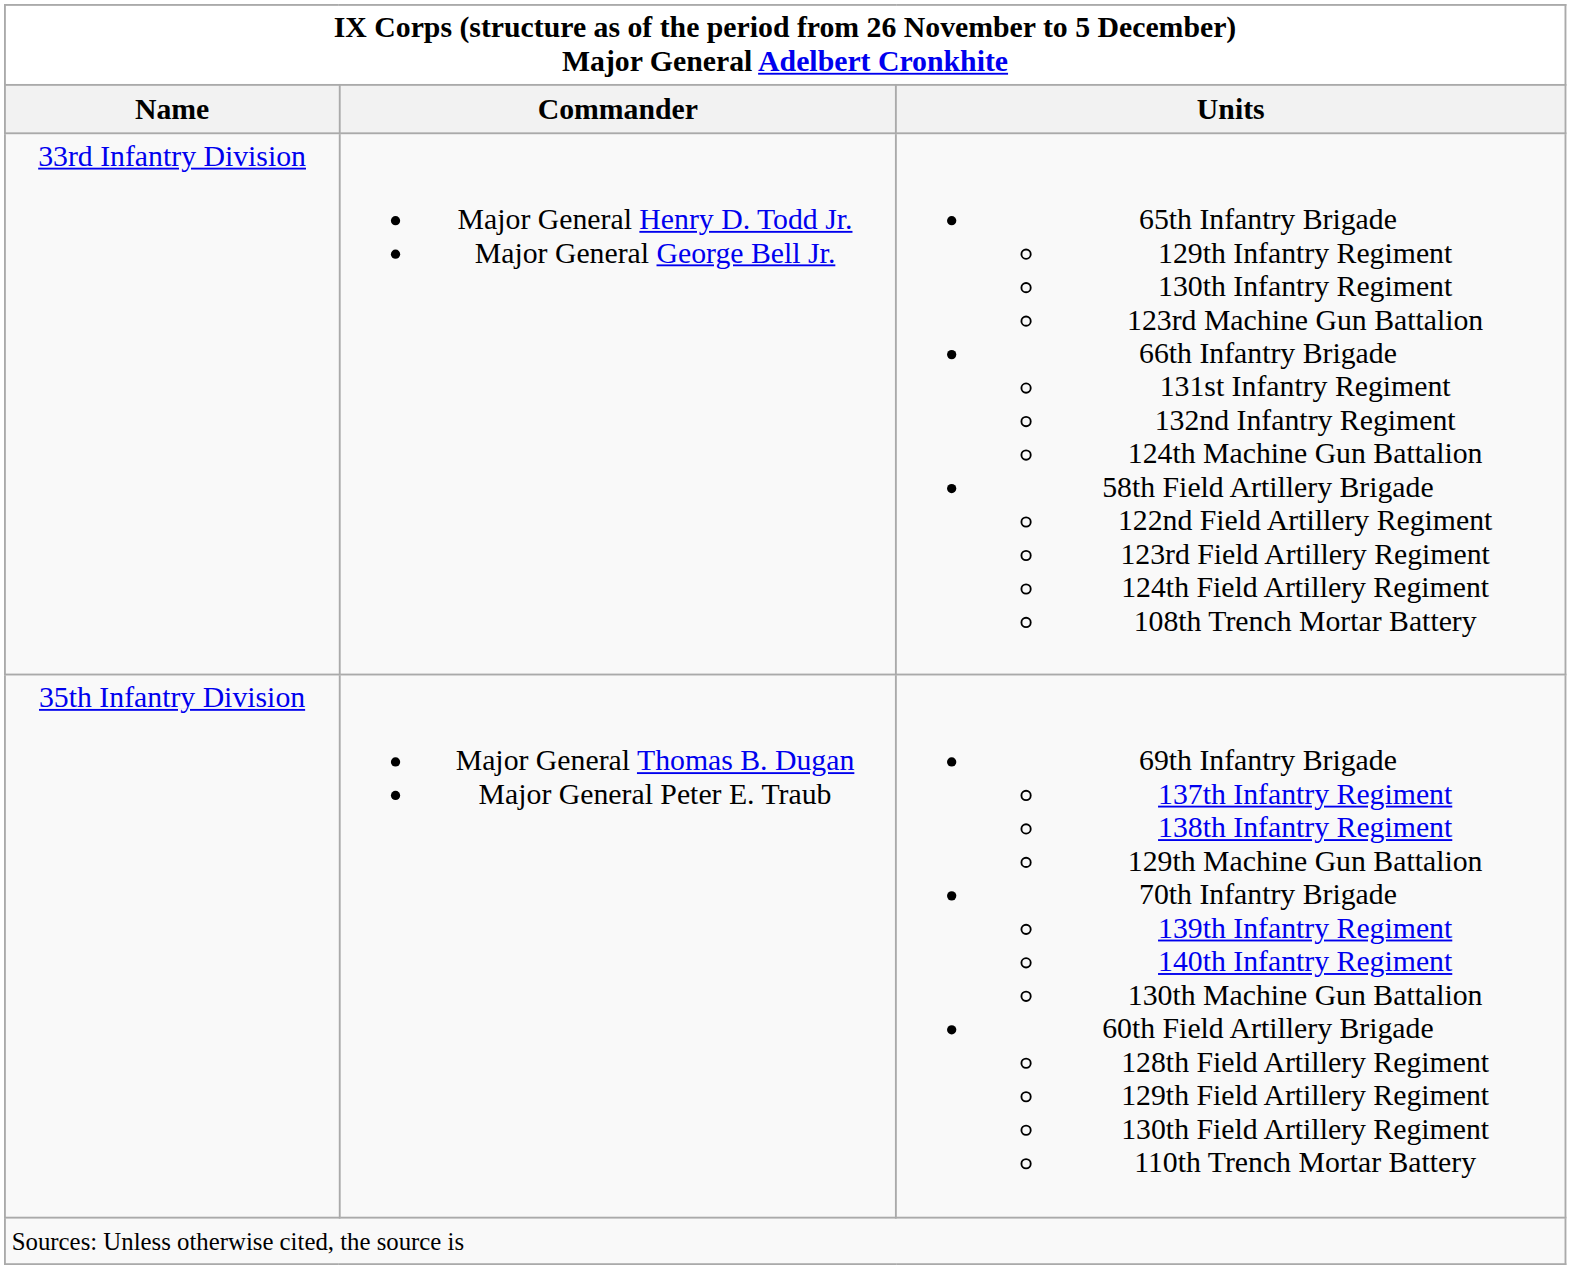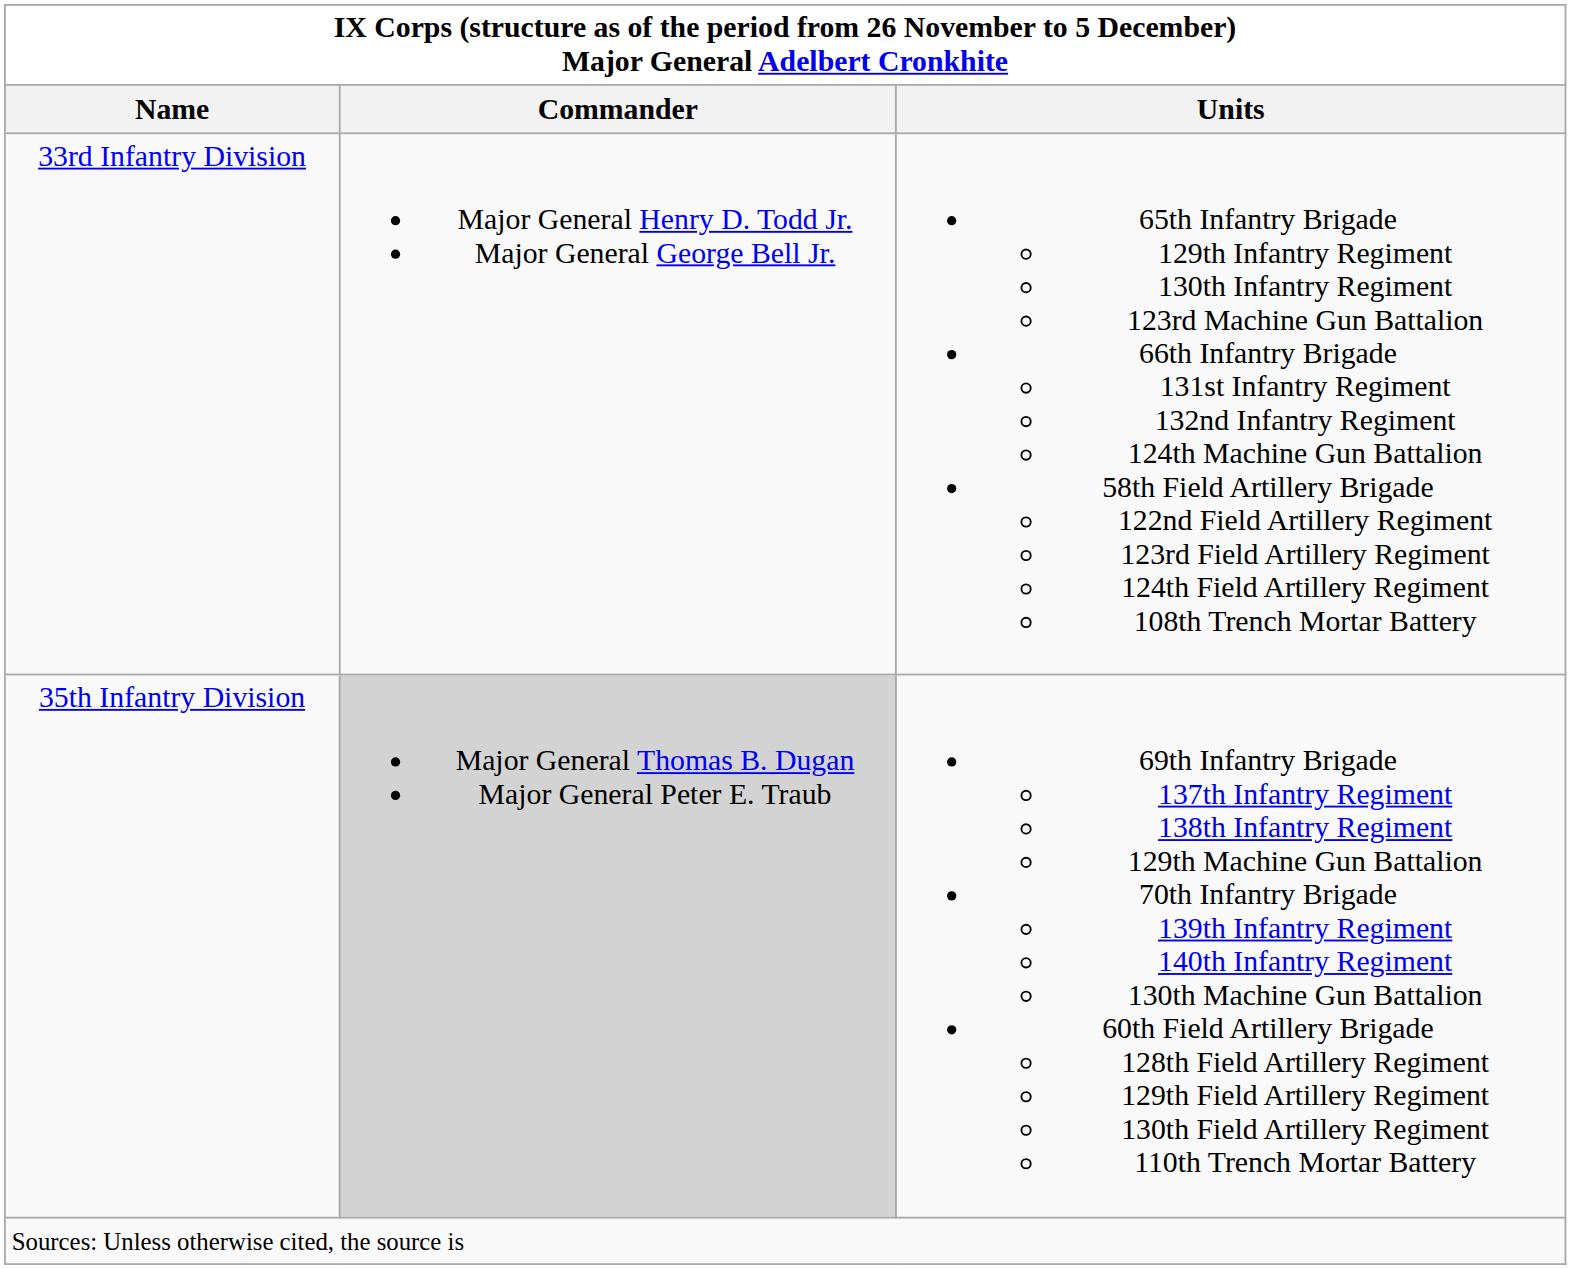(618, 778) no background -> (618, 778) lightgrey background
